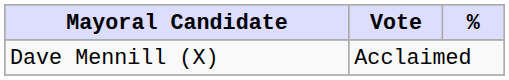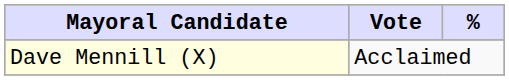(114, 58) no background -> (114, 58) lightyellow background
